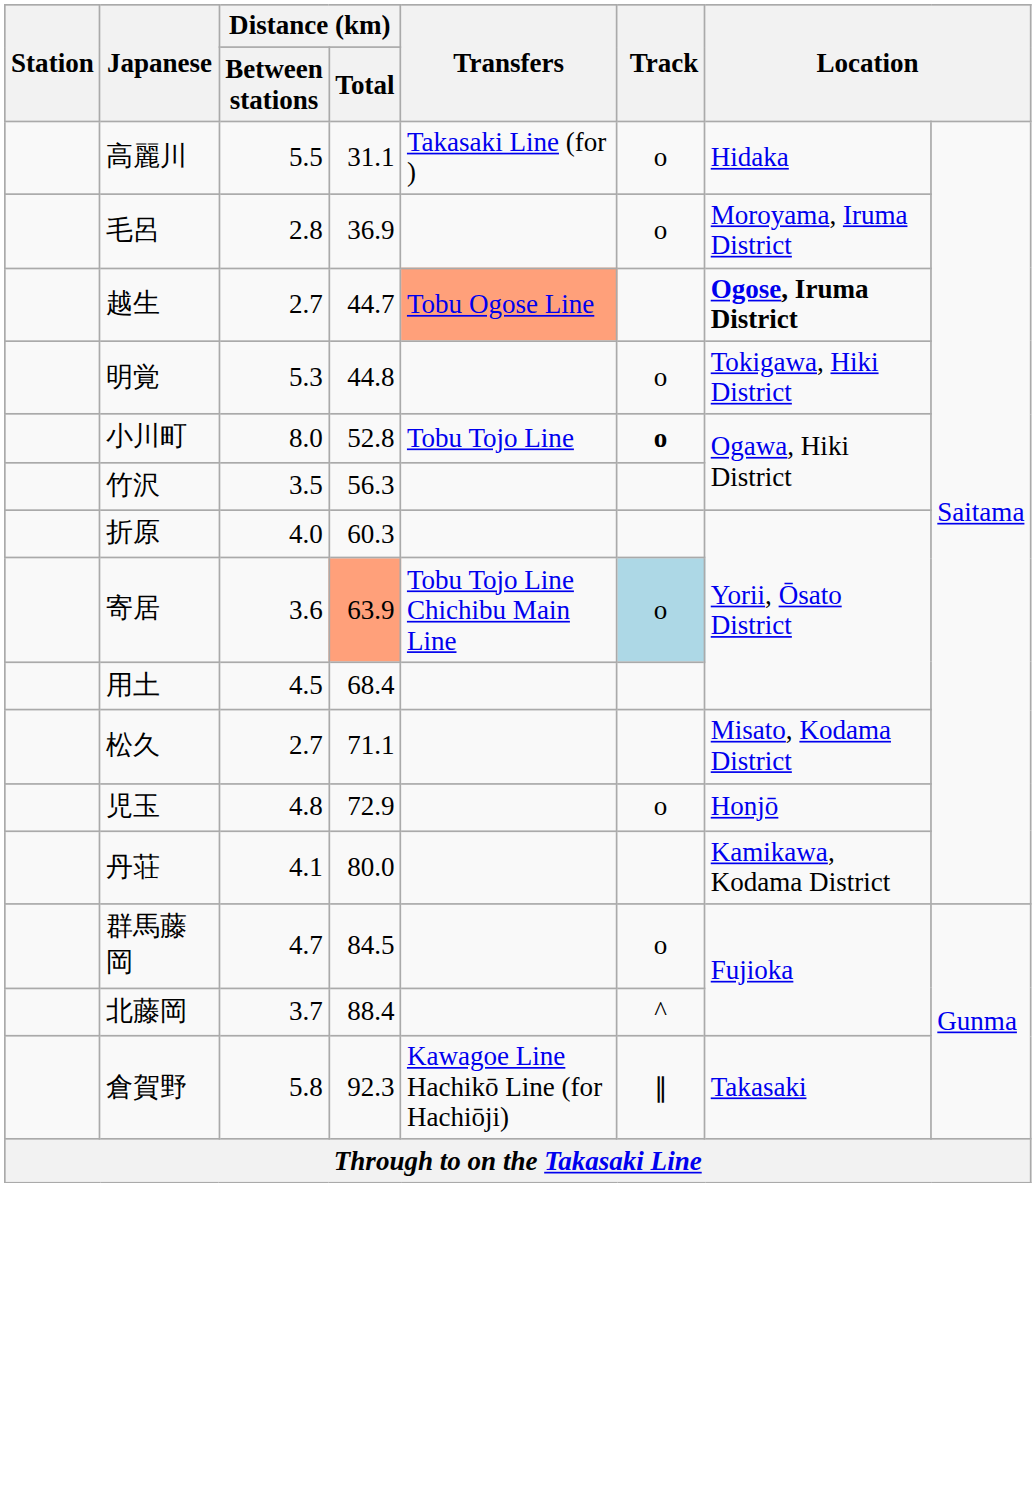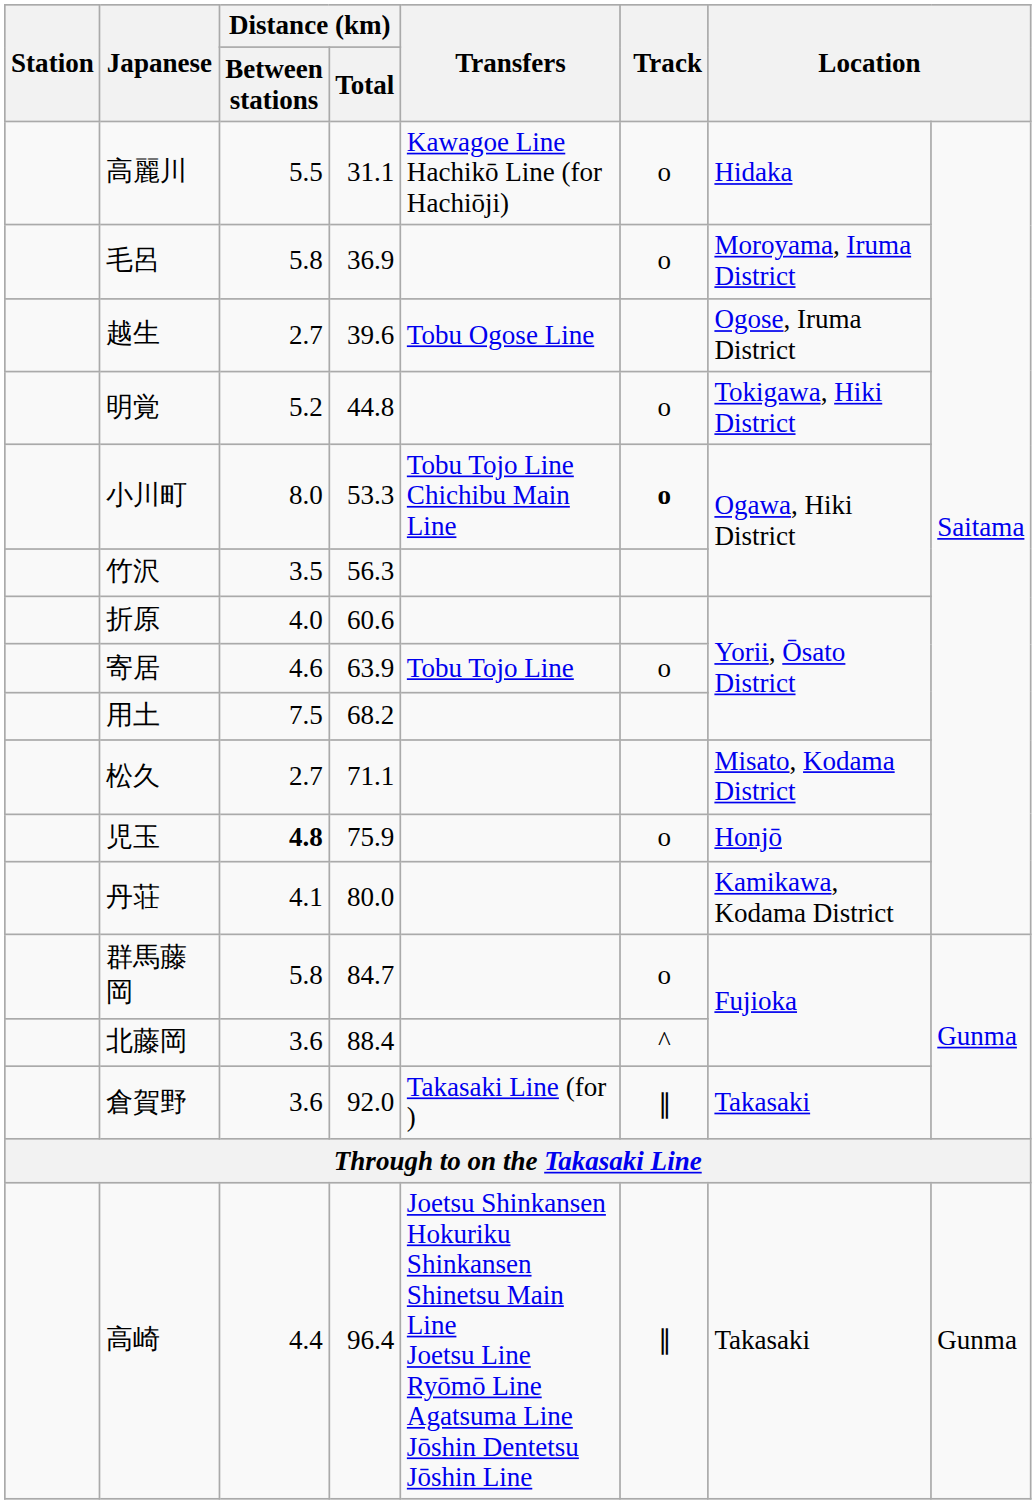(507, 157) Takasaki Line (for ) -> (504, 172) Kawagoe Line Hachikō Line (for Hachiōji)
(306, 230) 2.8 -> (306, 261) 5.8
(371, 303) 44.7 -> (371, 334) 39.6
(501, 303) lightsalmon background -> (501, 334) no background
(790, 303) bold -> (788, 334) normal
(306, 377) 5.3 -> (306, 407) 5.2
(371, 437) 52.8 -> (371, 496) 53.3
(490, 437) Tobu Tojo Line -> (490, 496) Tobu Tojo Line Chichibu Main Line
(371, 533) 60.3 -> (371, 619) 60.6
(306, 609) 3.6 -> (306, 667) 4.6
(371, 609) lightsalmon background -> (371, 667) no background
(490, 609) Tobu Tojo Line Chichibu Main Line -> (490, 667) Tobu Tojo Line
(661, 609) lightblue background -> (664, 667) no background
(306, 685) 4.5 -> (306, 715) 7.5
(371, 685) 68.4 -> (371, 715) 68.2
(306, 806) normal -> (306, 837) bold
(371, 806) 72.9 -> (371, 837) 75.9
(306, 945) 4.7 -> (306, 976) 5.8
(371, 945) 84.5 -> (371, 976) 84.7
(306, 1011) 3.7 -> (306, 1041) 3.6
(306, 1087) 5.8 -> (306, 1102) 3.6
(371, 1087) 92.3 -> (371, 1102) 92.0
(505, 1087) Kawagoe Line Hachikō Line (for Hachiōji) -> (507, 1102) Takasaki Line (for )
+ row: (133, 1339)
